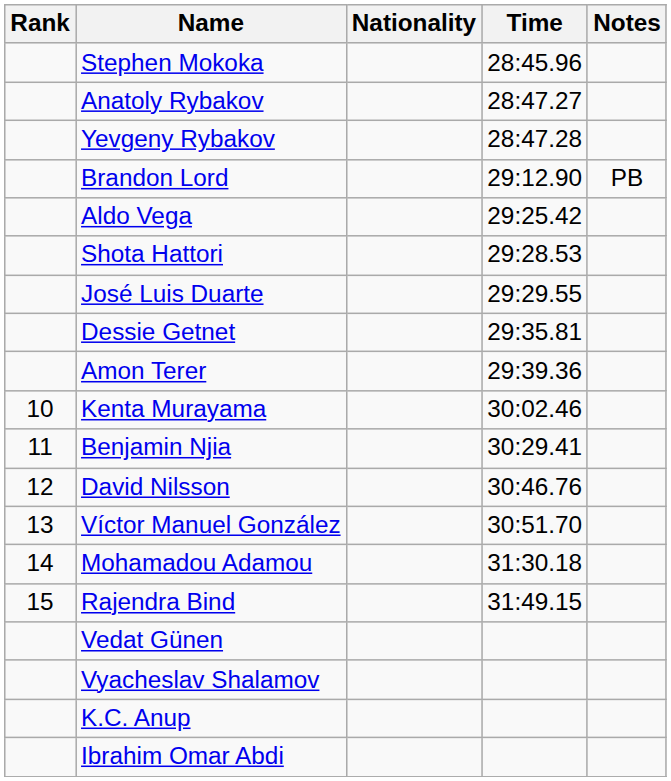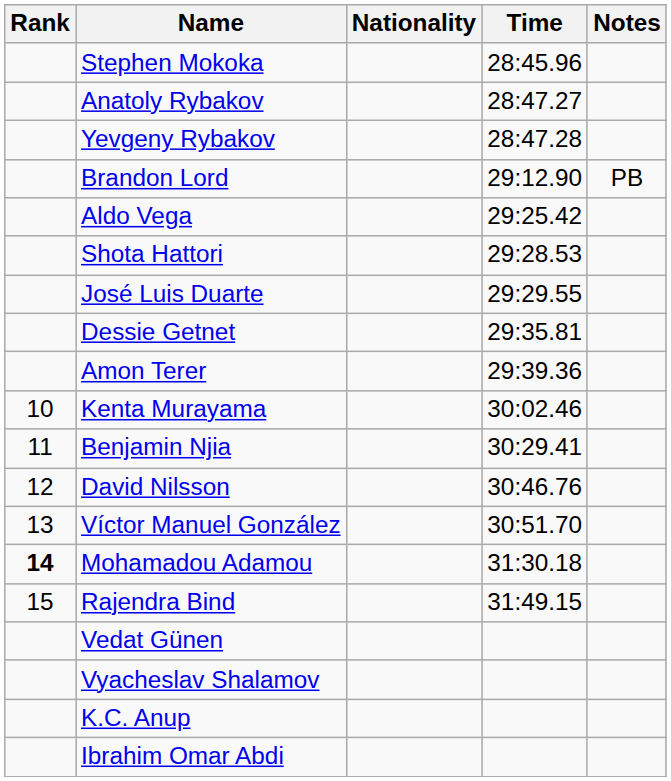(40, 563) normal -> (40, 563) bold
